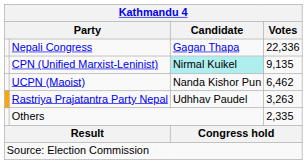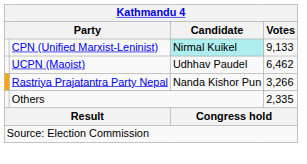- row: (52, 47)
(280, 64) 9,135 -> (280, 47) 9,133
(217, 82) Nanda Kishor Pun -> (210, 64) Udhhav Paudel
(210, 99) Udhhav Paudel -> (217, 82) Nanda Kishor Pun
(280, 99) 3,263 -> (280, 82) 3,266
